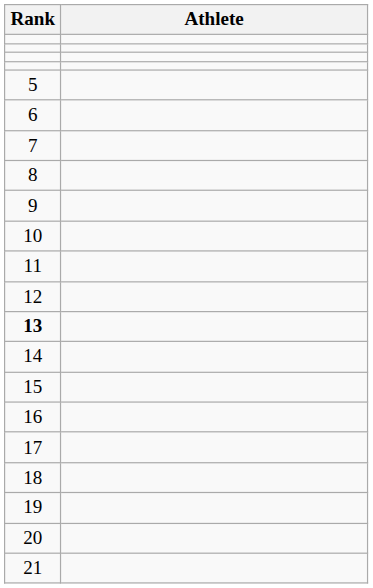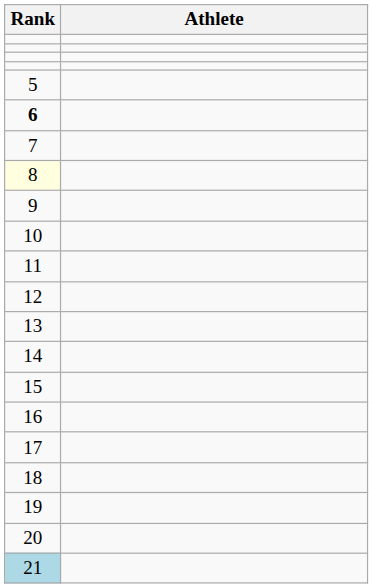(33, 115) normal -> (33, 115) bold
(33, 175) no background -> (33, 175) lightyellow background
(33, 326) bold -> (33, 326) normal
(33, 568) no background -> (33, 568) lightblue background
